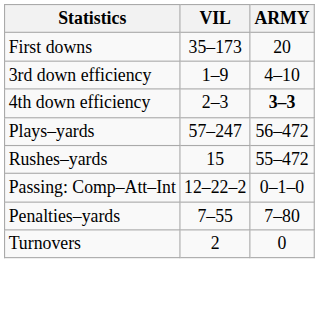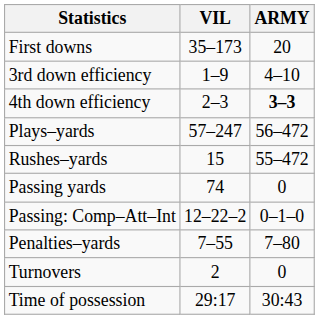+ row: (57, 187)
+ row: (77, 300)
